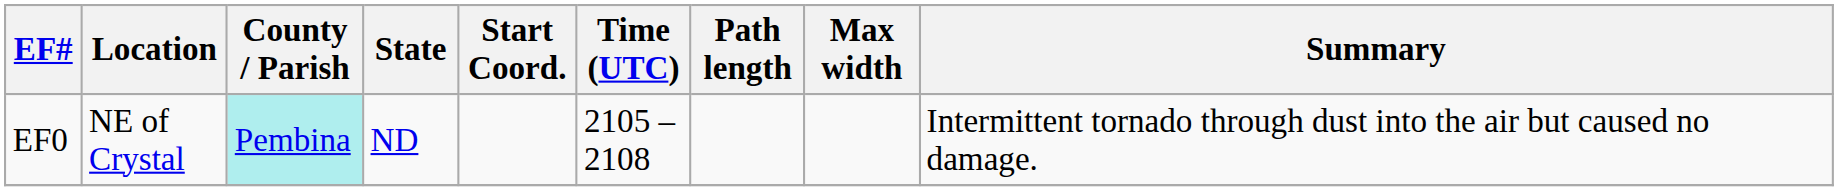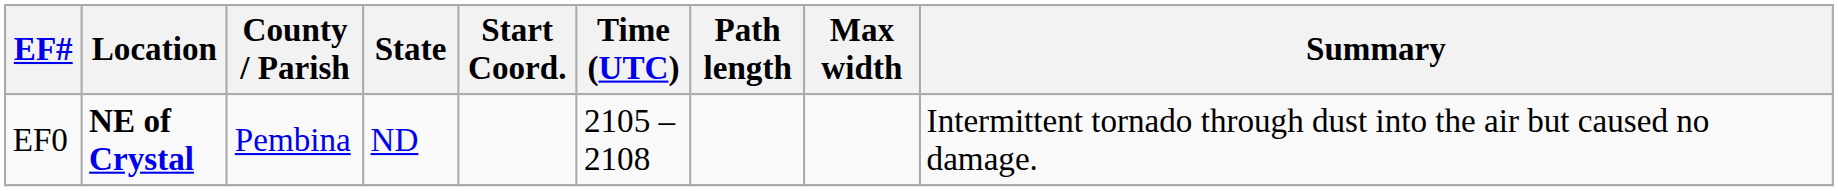(137, 139) normal -> (142, 139) bold
(293, 139) paleturquoise background -> (293, 139) no background
